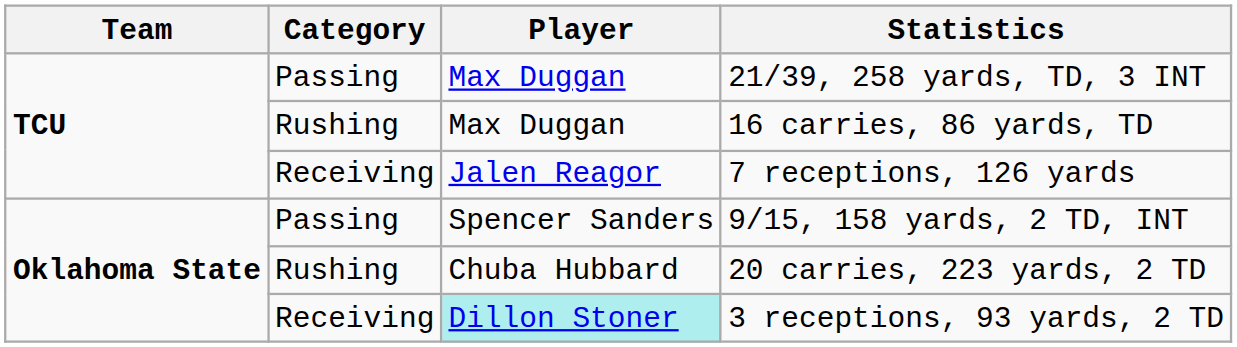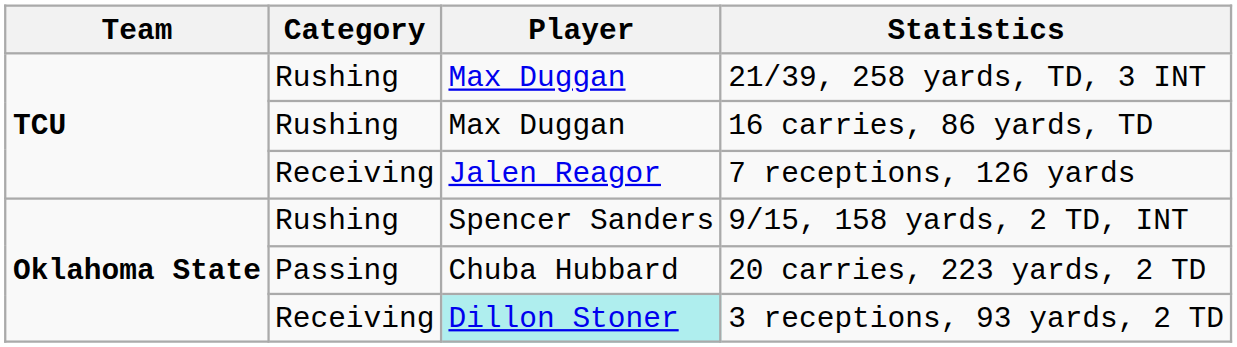(337, 78) Passing -> (337, 78) Rushing
(337, 222) Passing -> (337, 222) Rushing
(337, 270) Rushing -> (337, 270) Passing
